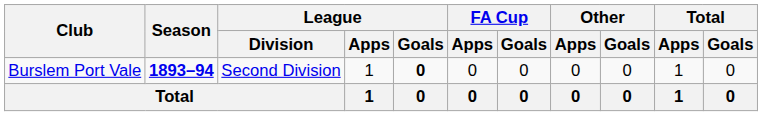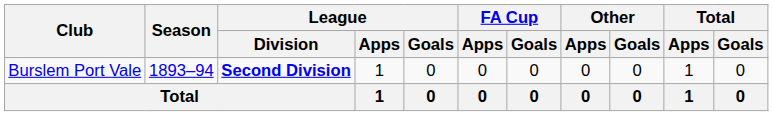(181, 70) bold -> (181, 70) normal
(281, 70) normal -> (286, 70) bold
(421, 70) bold -> (431, 70) normal
